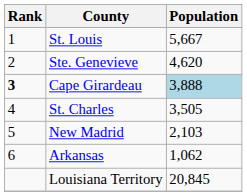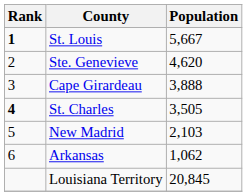(12, 39) normal -> (12, 39) bold
(12, 86) bold -> (12, 86) normal
(186, 86) lightblue background -> (186, 86) no background
(12, 109) normal -> (12, 109) bold
